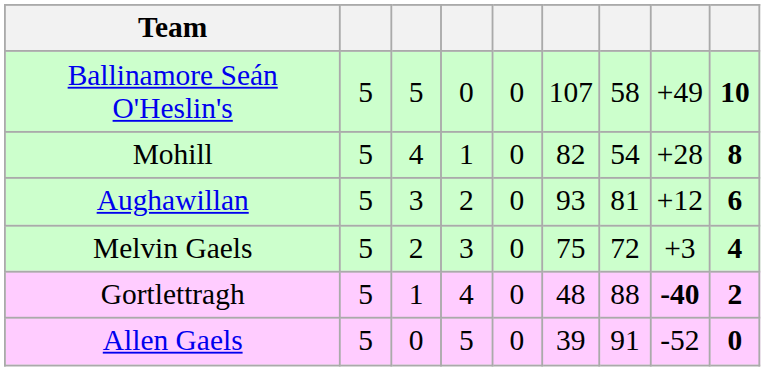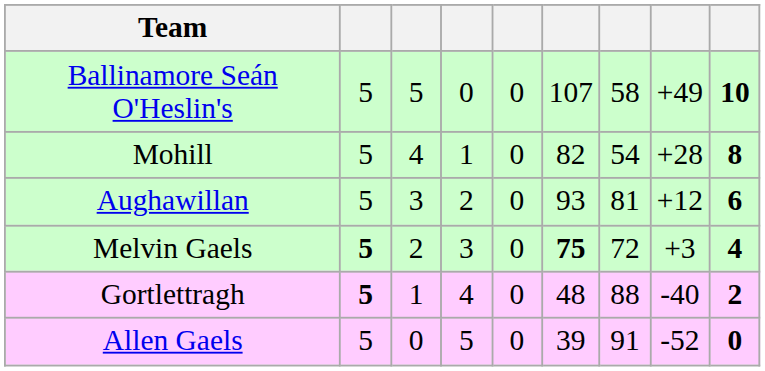(366, 247) normal -> (366, 247) bold
(571, 247) normal -> (571, 247) bold
(366, 294) normal -> (366, 294) bold
(680, 294) bold -> (680, 294) normal
